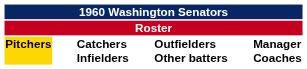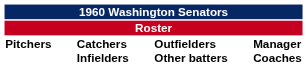(28, 44) gold background -> (28, 44) no background
